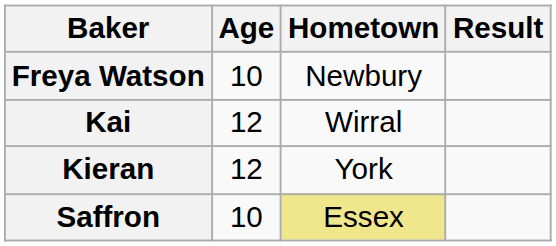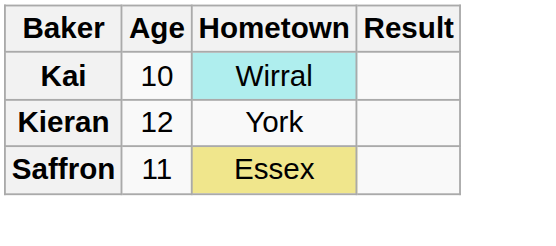- row: (108, 75)
(246, 122) 12 -> (157, 75) 10
(364, 122) no background -> (274, 75) paleturquoise background
(246, 216) 10 -> (157, 169) 11
